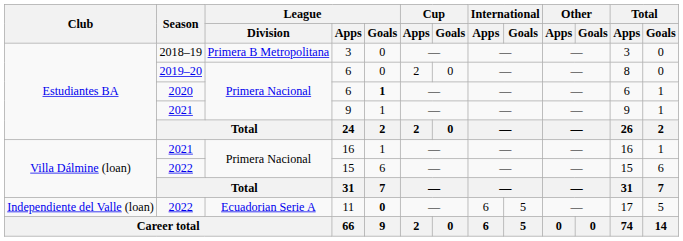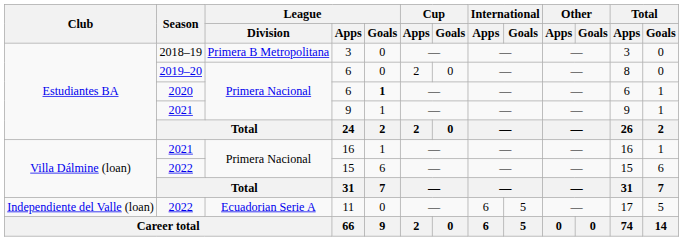(382, 206) bold -> (382, 206) normal
